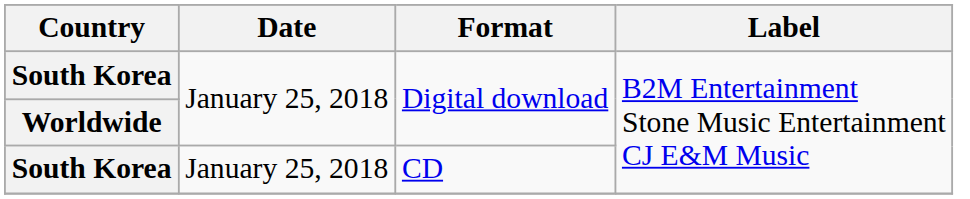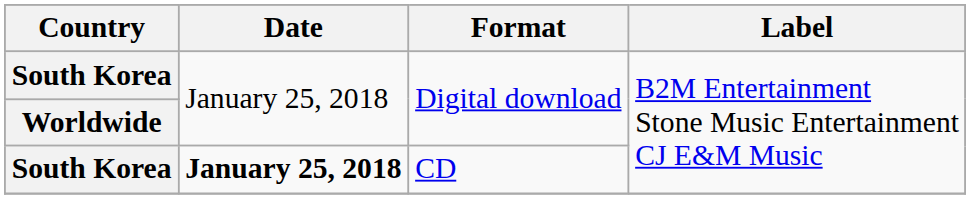(287, 168) normal -> (293, 168) bold
